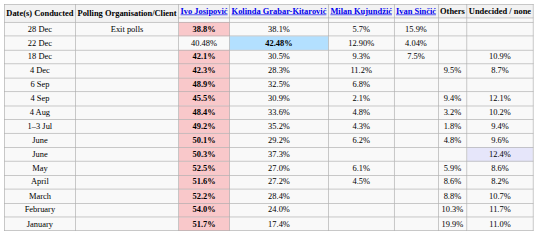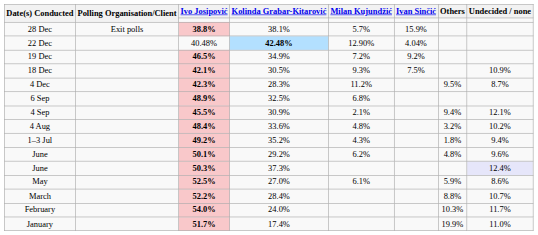+ row: (40, 56)
- row: (40, 181)
